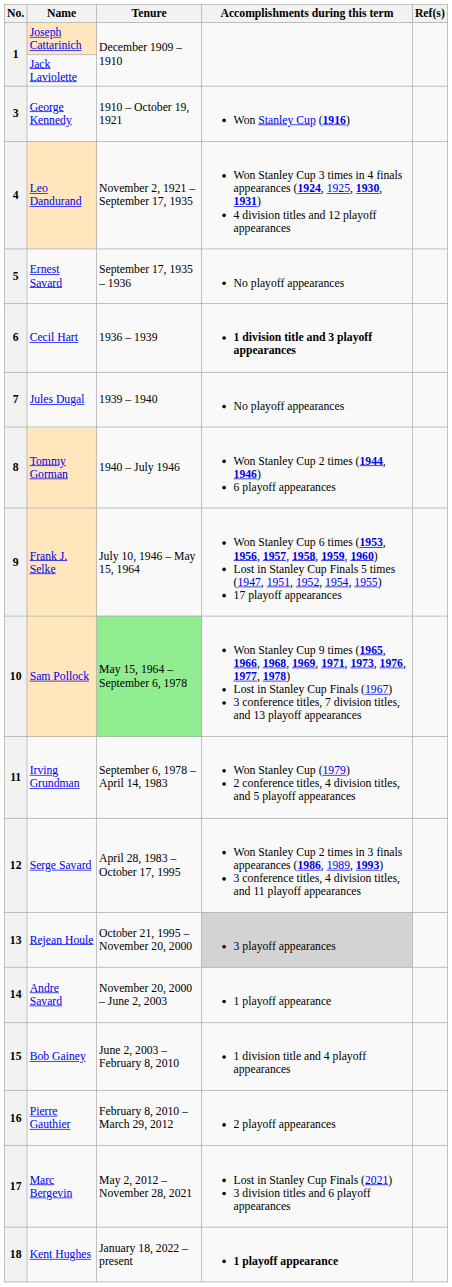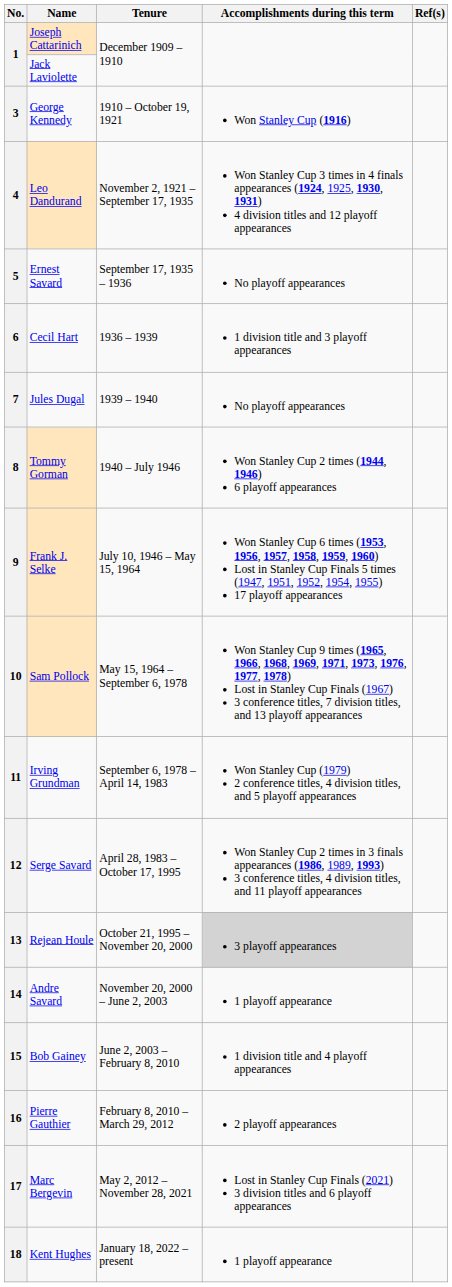(307, 344) bold -> (307, 344) normal
(143, 676) lightgreen background -> (143, 676) no background
(307, 1261) bold -> (307, 1261) normal
